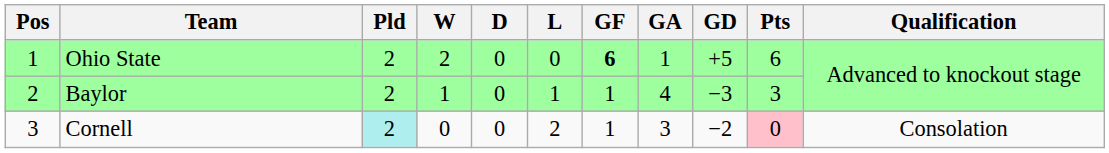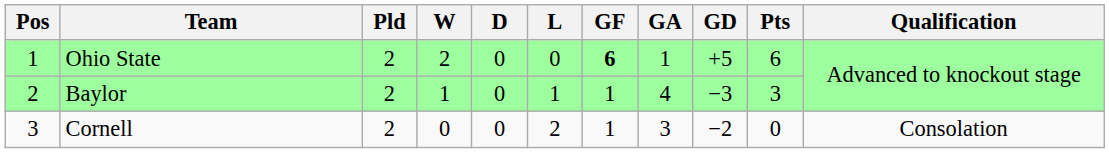(389, 128) paleturquoise background -> (389, 128) no background
(775, 128) pink background -> (775, 128) no background
